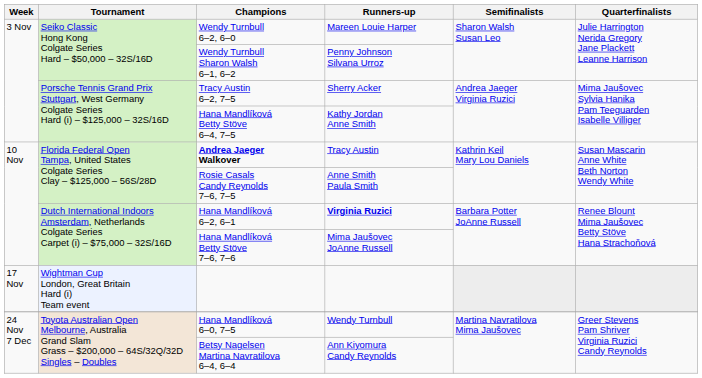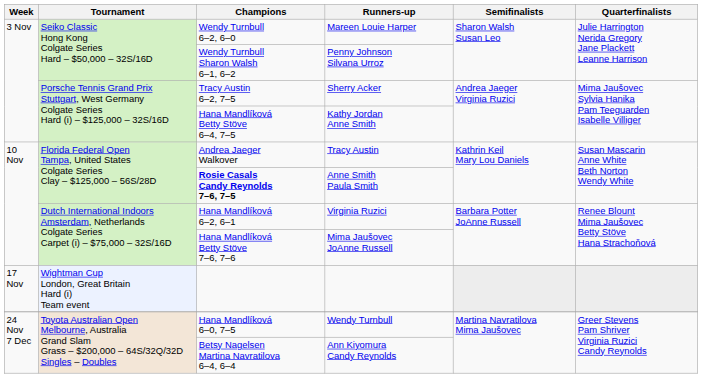(231, 155) bold -> (230, 155) normal
(233, 186) normal -> (236, 186) bold
(360, 211) bold -> (357, 211) normal
